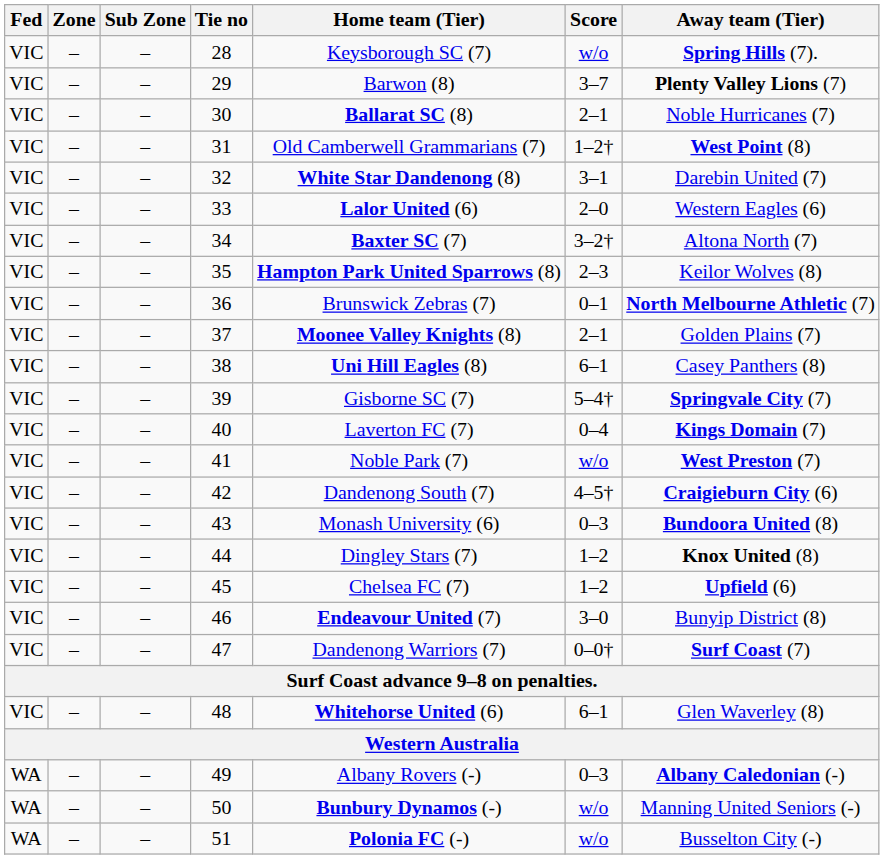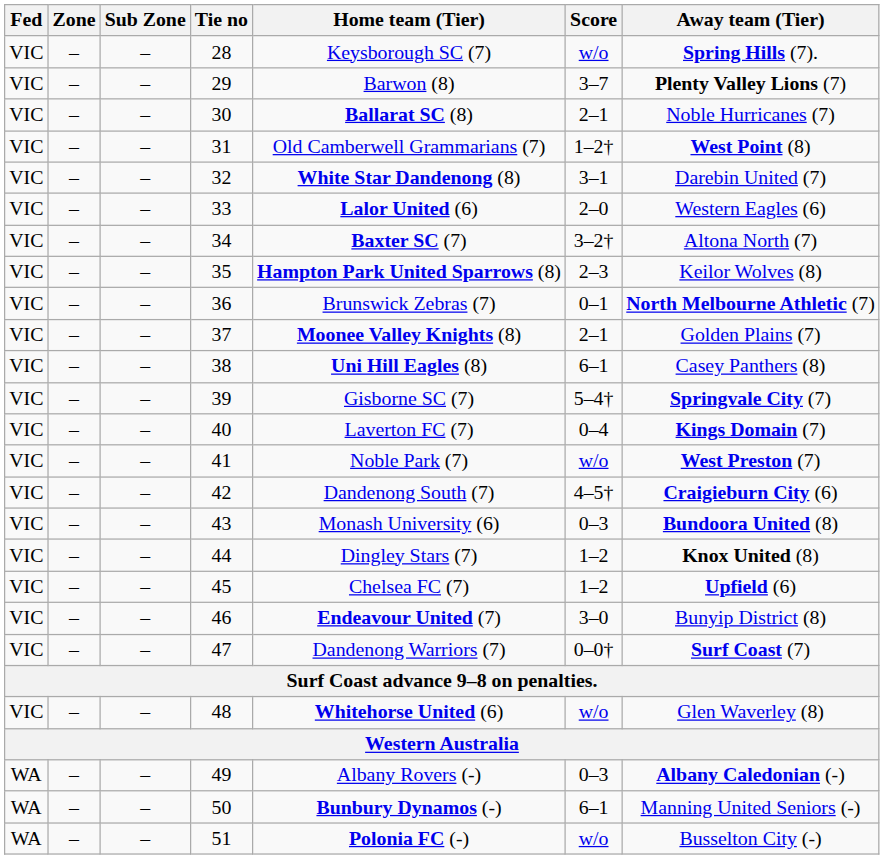(594, 712) 6–1 -> (594, 712) w/o
(594, 806) w/o -> (594, 806) 6–1
